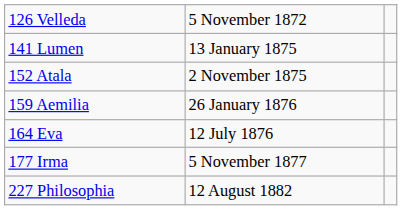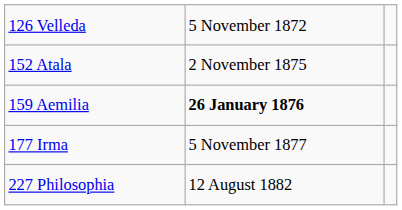- row: (46, 47)
(243, 104) normal -> (246, 104) bold
- row: (35, 133)
